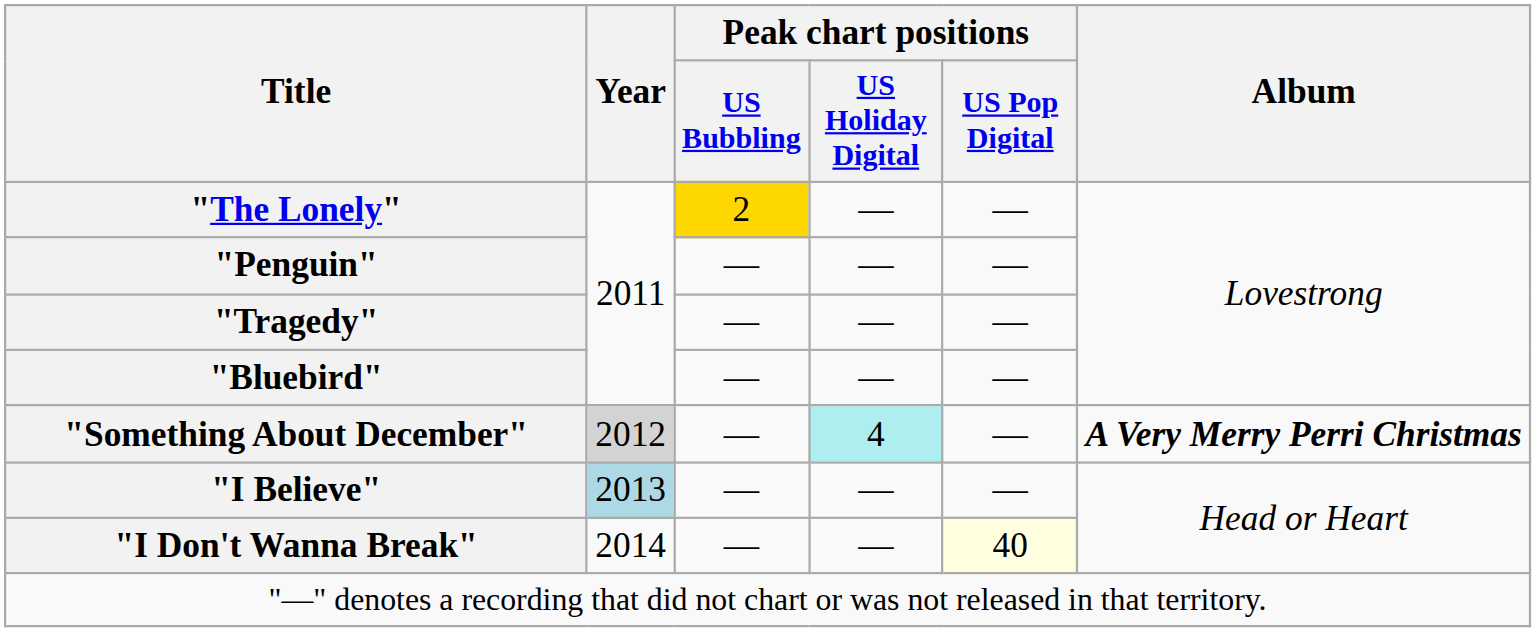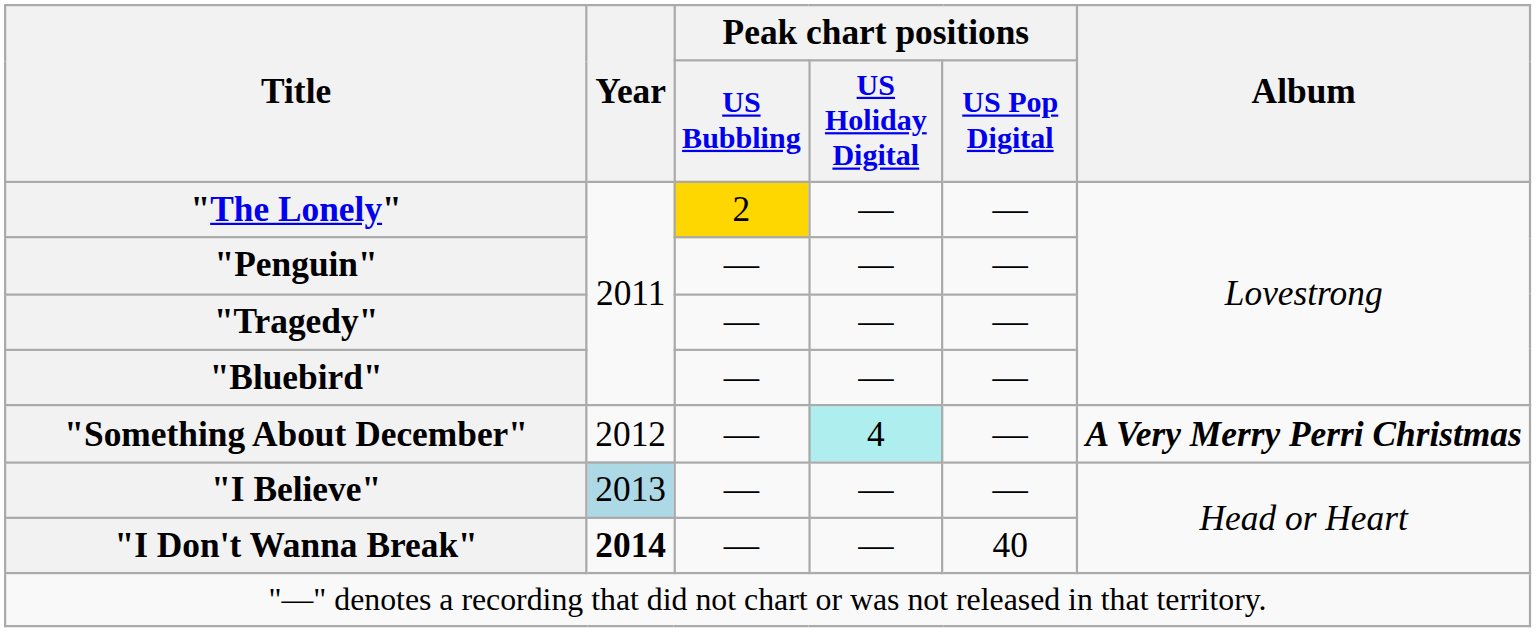(631, 433) lightgrey background -> (631, 433) no background
(631, 545) normal -> (631, 545) bold
(1010, 545) lightyellow background -> (1010, 545) no background
